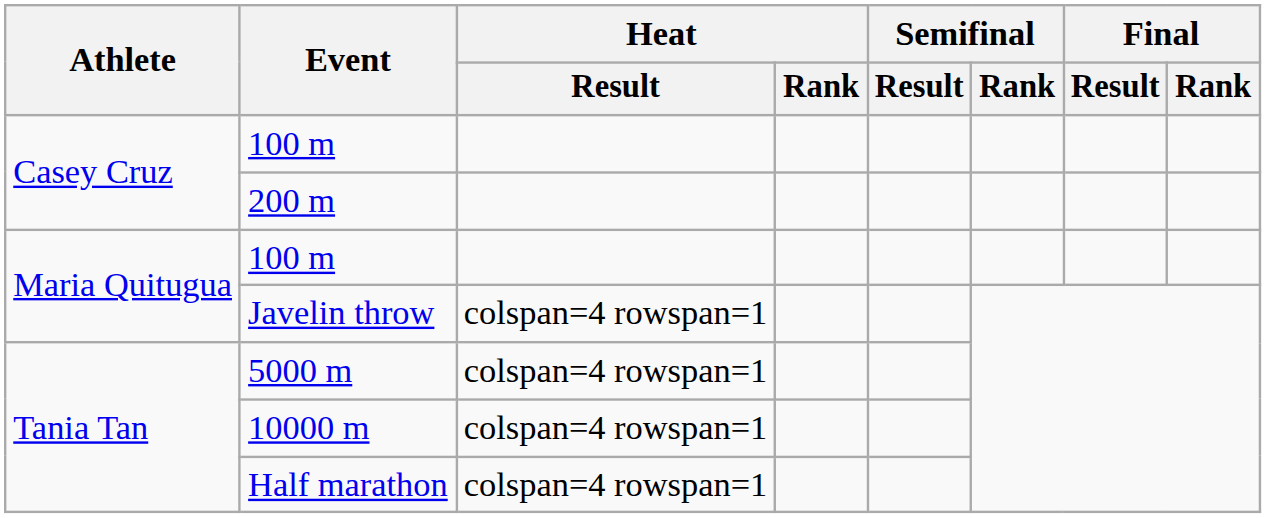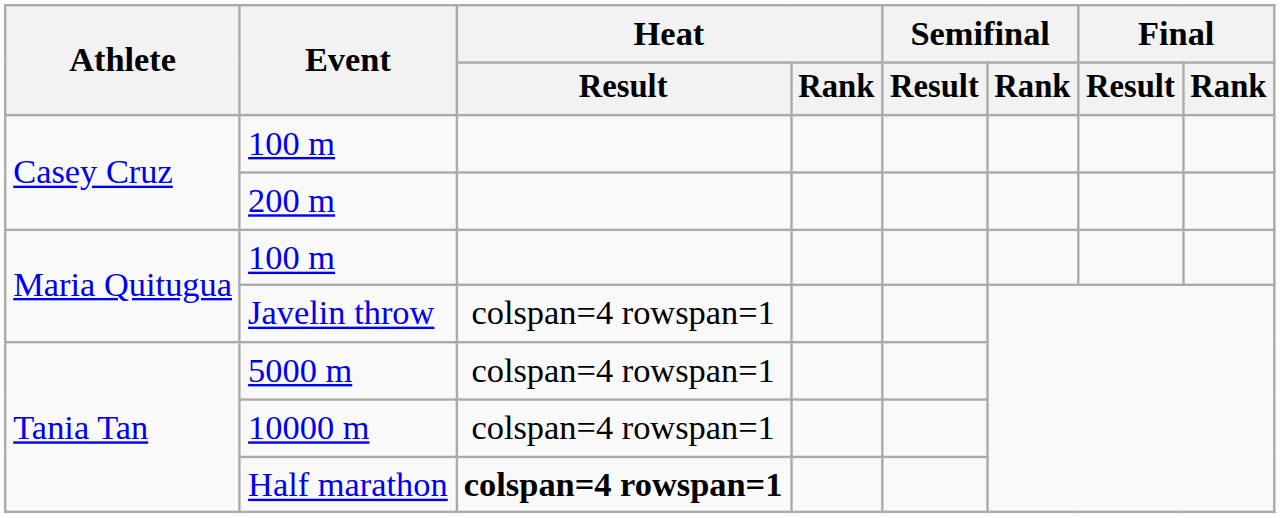(616, 484) normal -> (623, 484) bold
